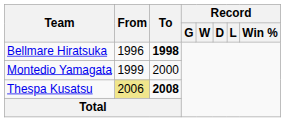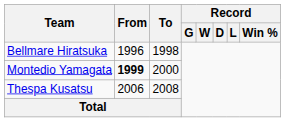(166, 51) bold -> (166, 51) normal
(131, 70) normal -> (131, 70) bold
(131, 88) khaki background -> (131, 88) no background
(166, 88) bold -> (166, 88) normal
